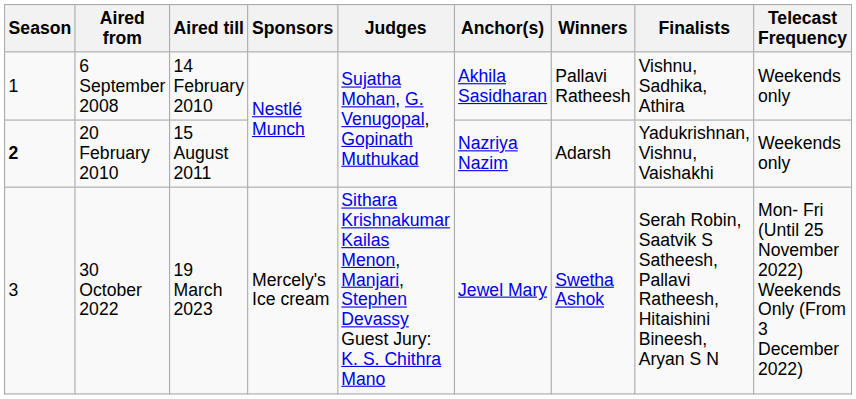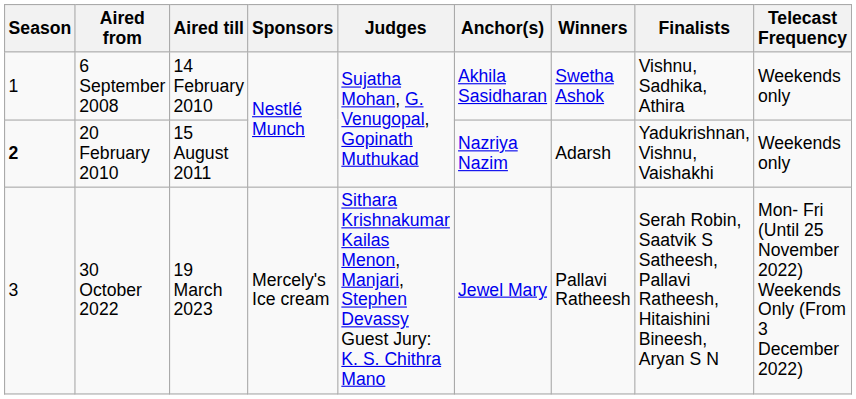(593, 85) Pallavi Ratheesh -> (585, 85) Swetha Ashok
(585, 290) Swetha Ashok -> (593, 290) Pallavi Ratheesh
